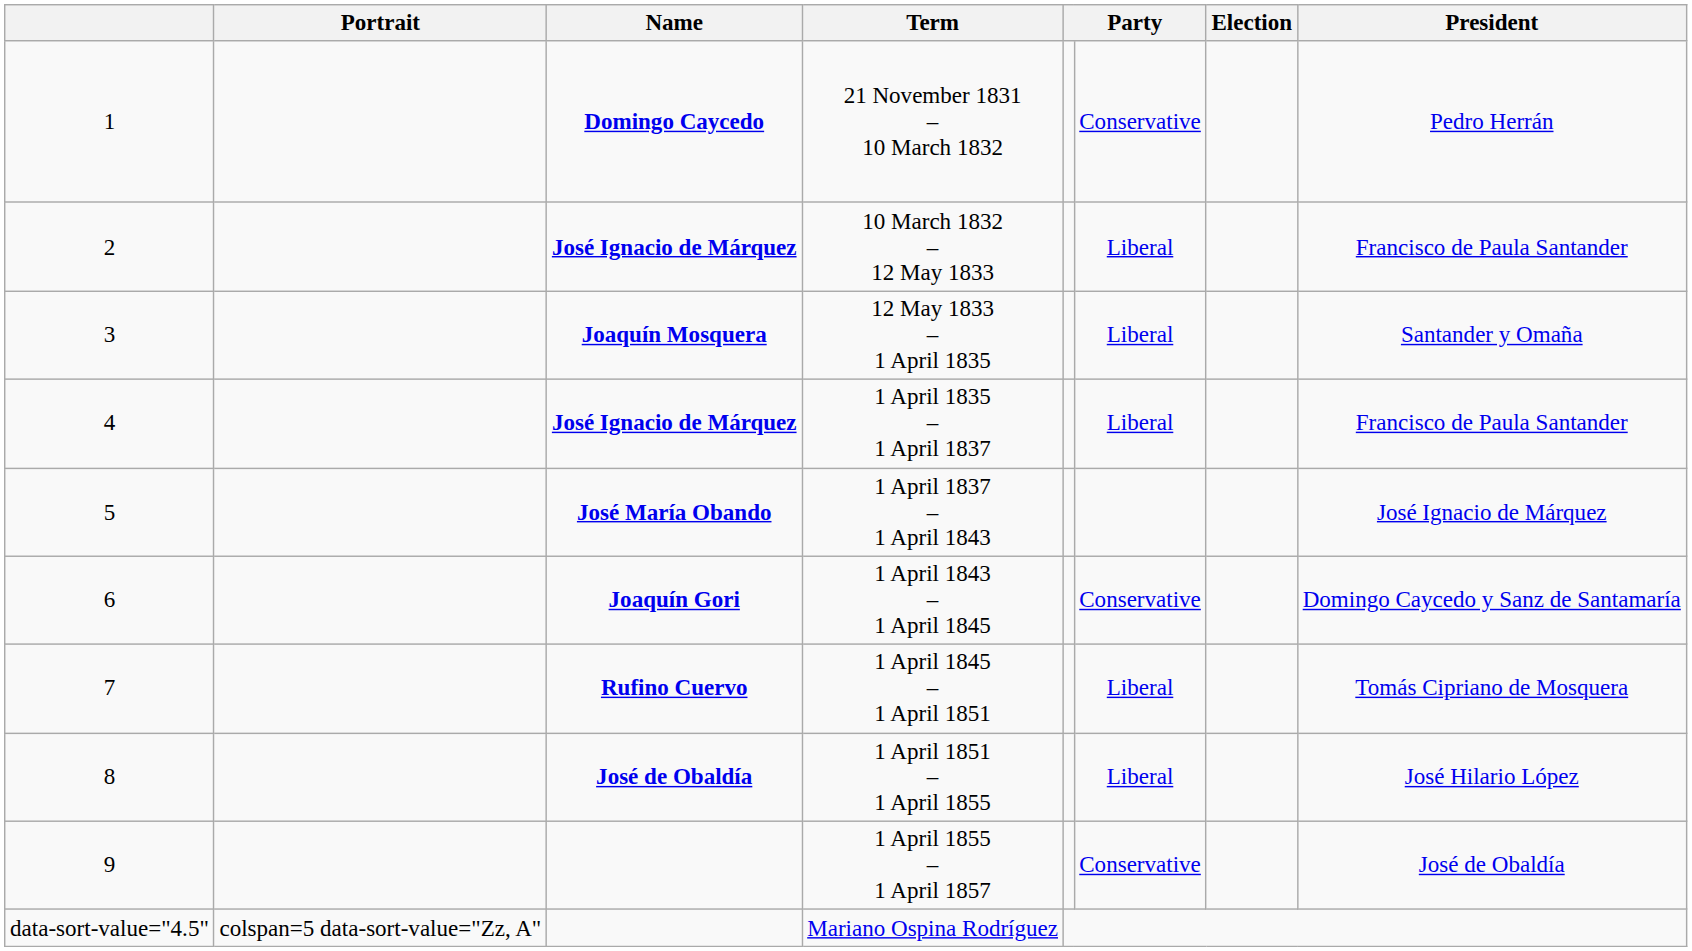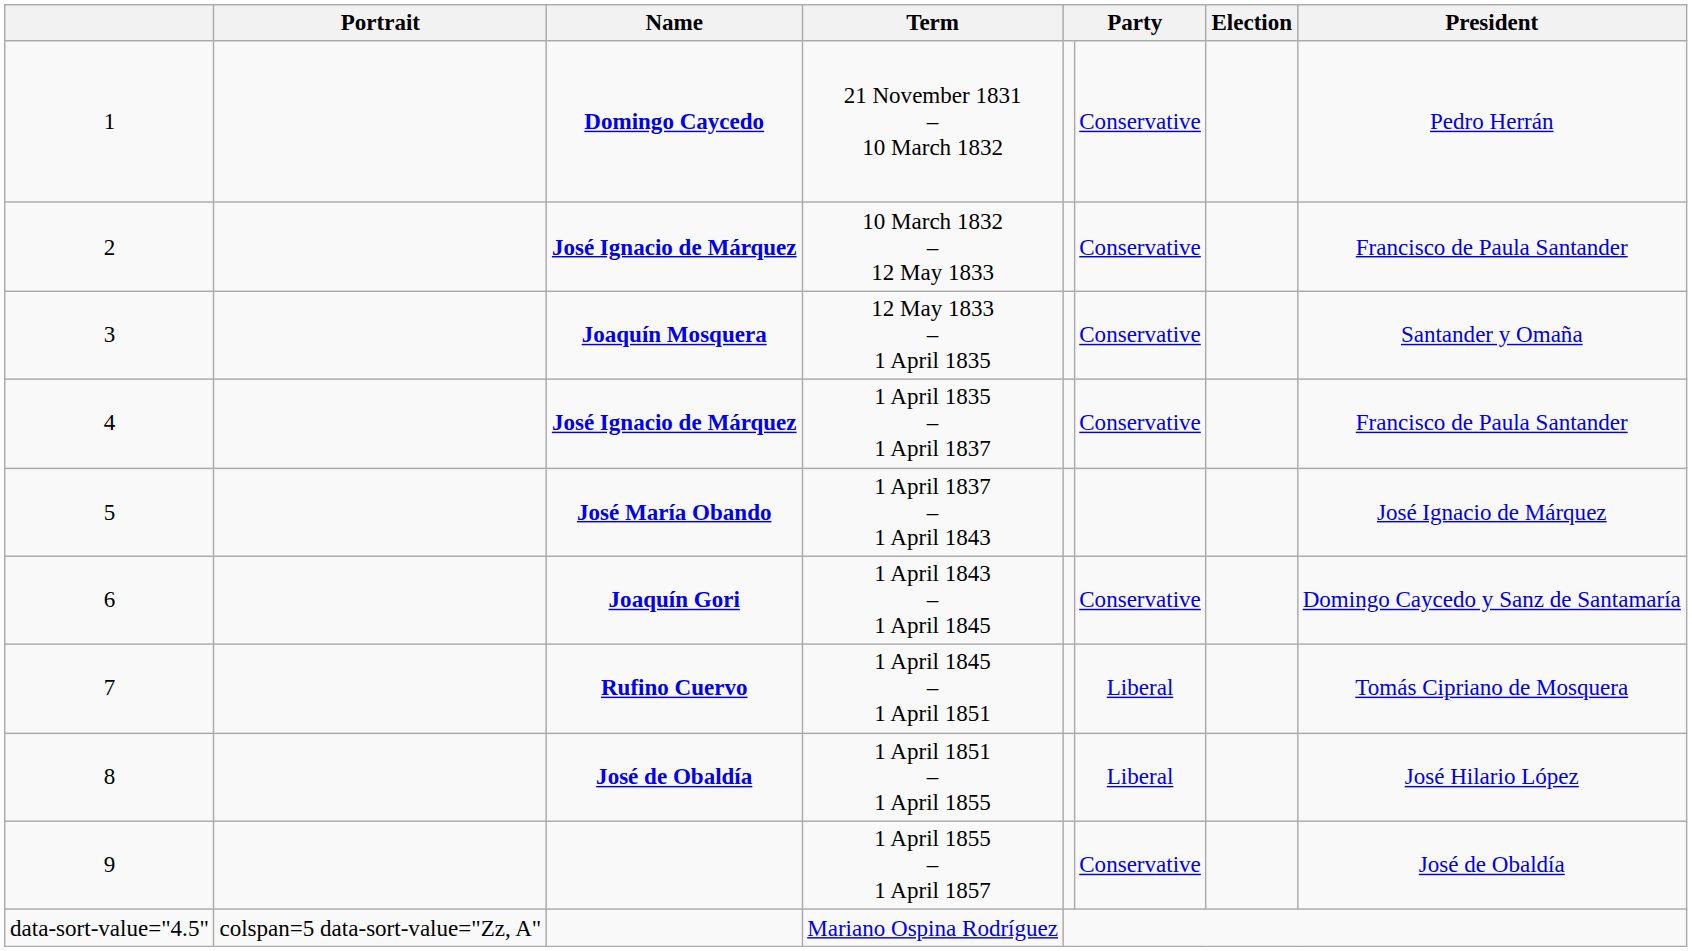(1140, 246) Liberal -> (1140, 246) Conservative
(1140, 334) Liberal -> (1140, 334) Conservative
(1140, 423) Liberal -> (1140, 423) Conservative
